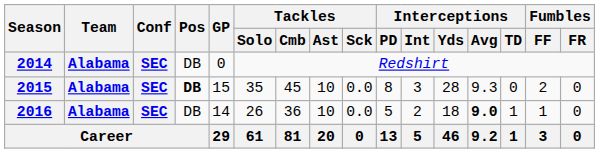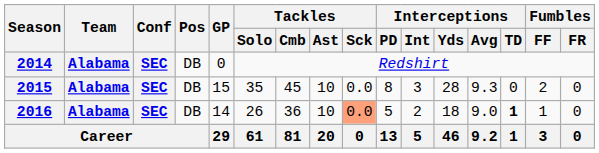(192, 88) bold -> (192, 88) normal
(359, 112) no background -> (359, 112) lightsalmon background
(484, 112) bold -> (484, 112) normal
(513, 112) normal -> (513, 112) bold
